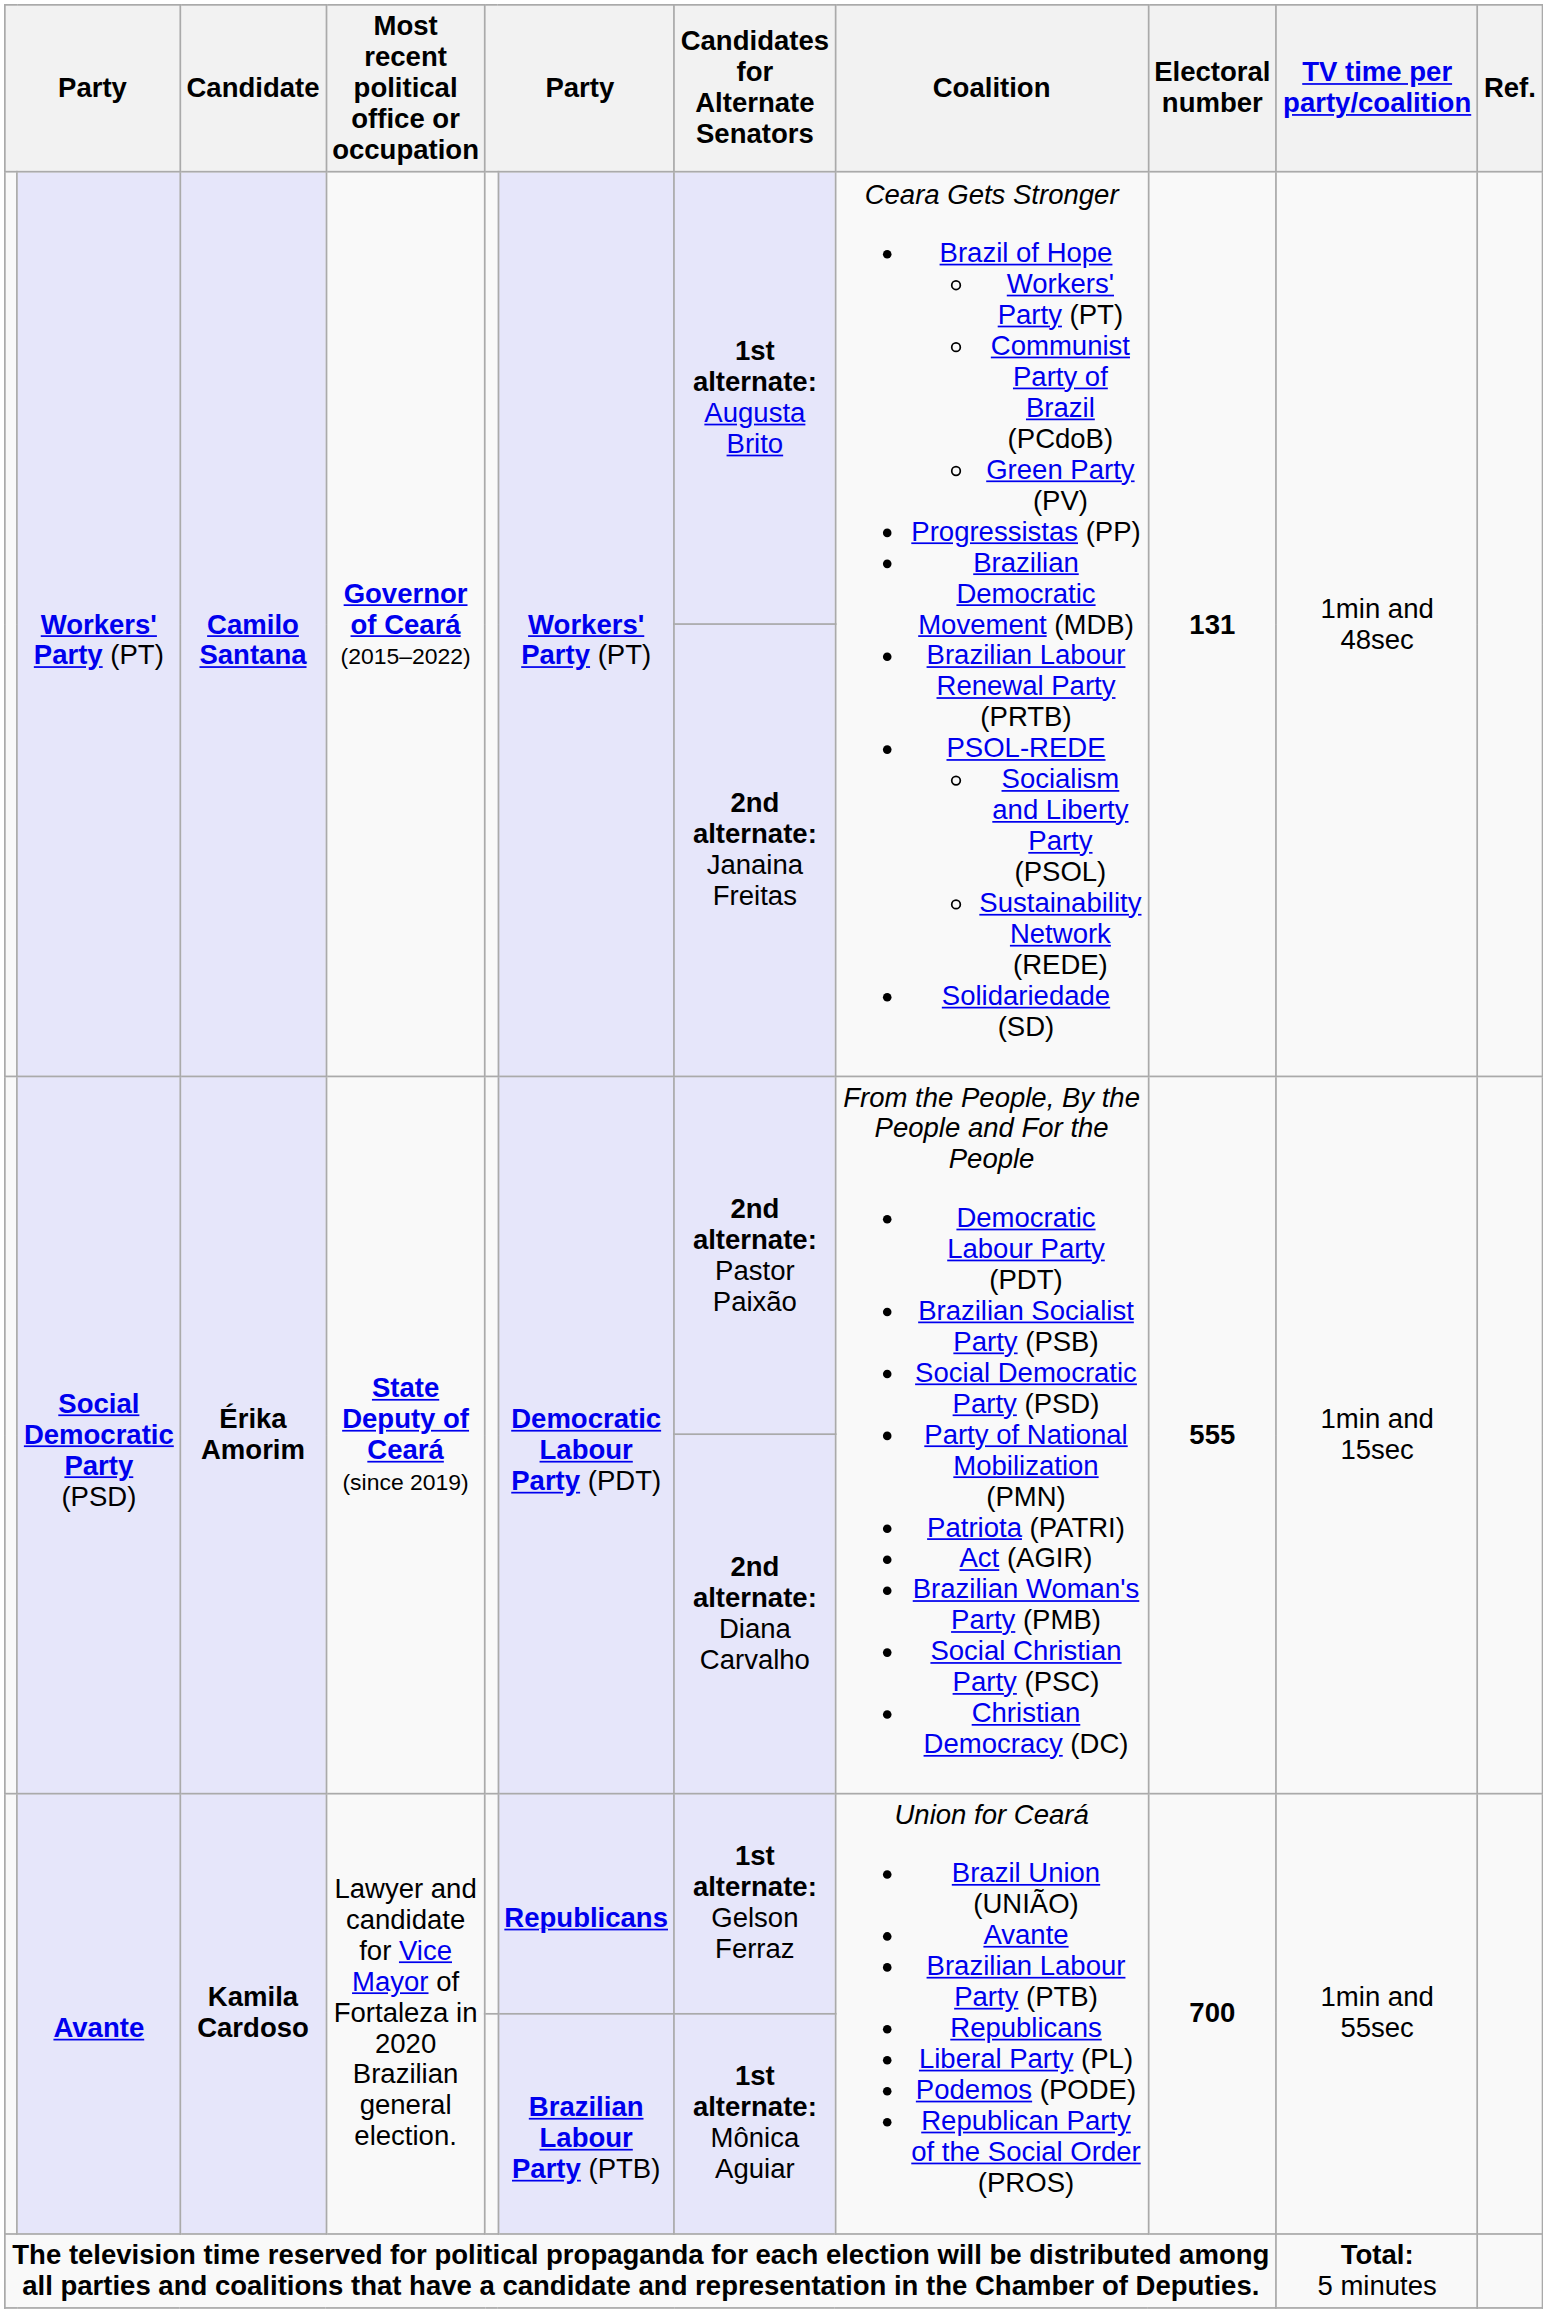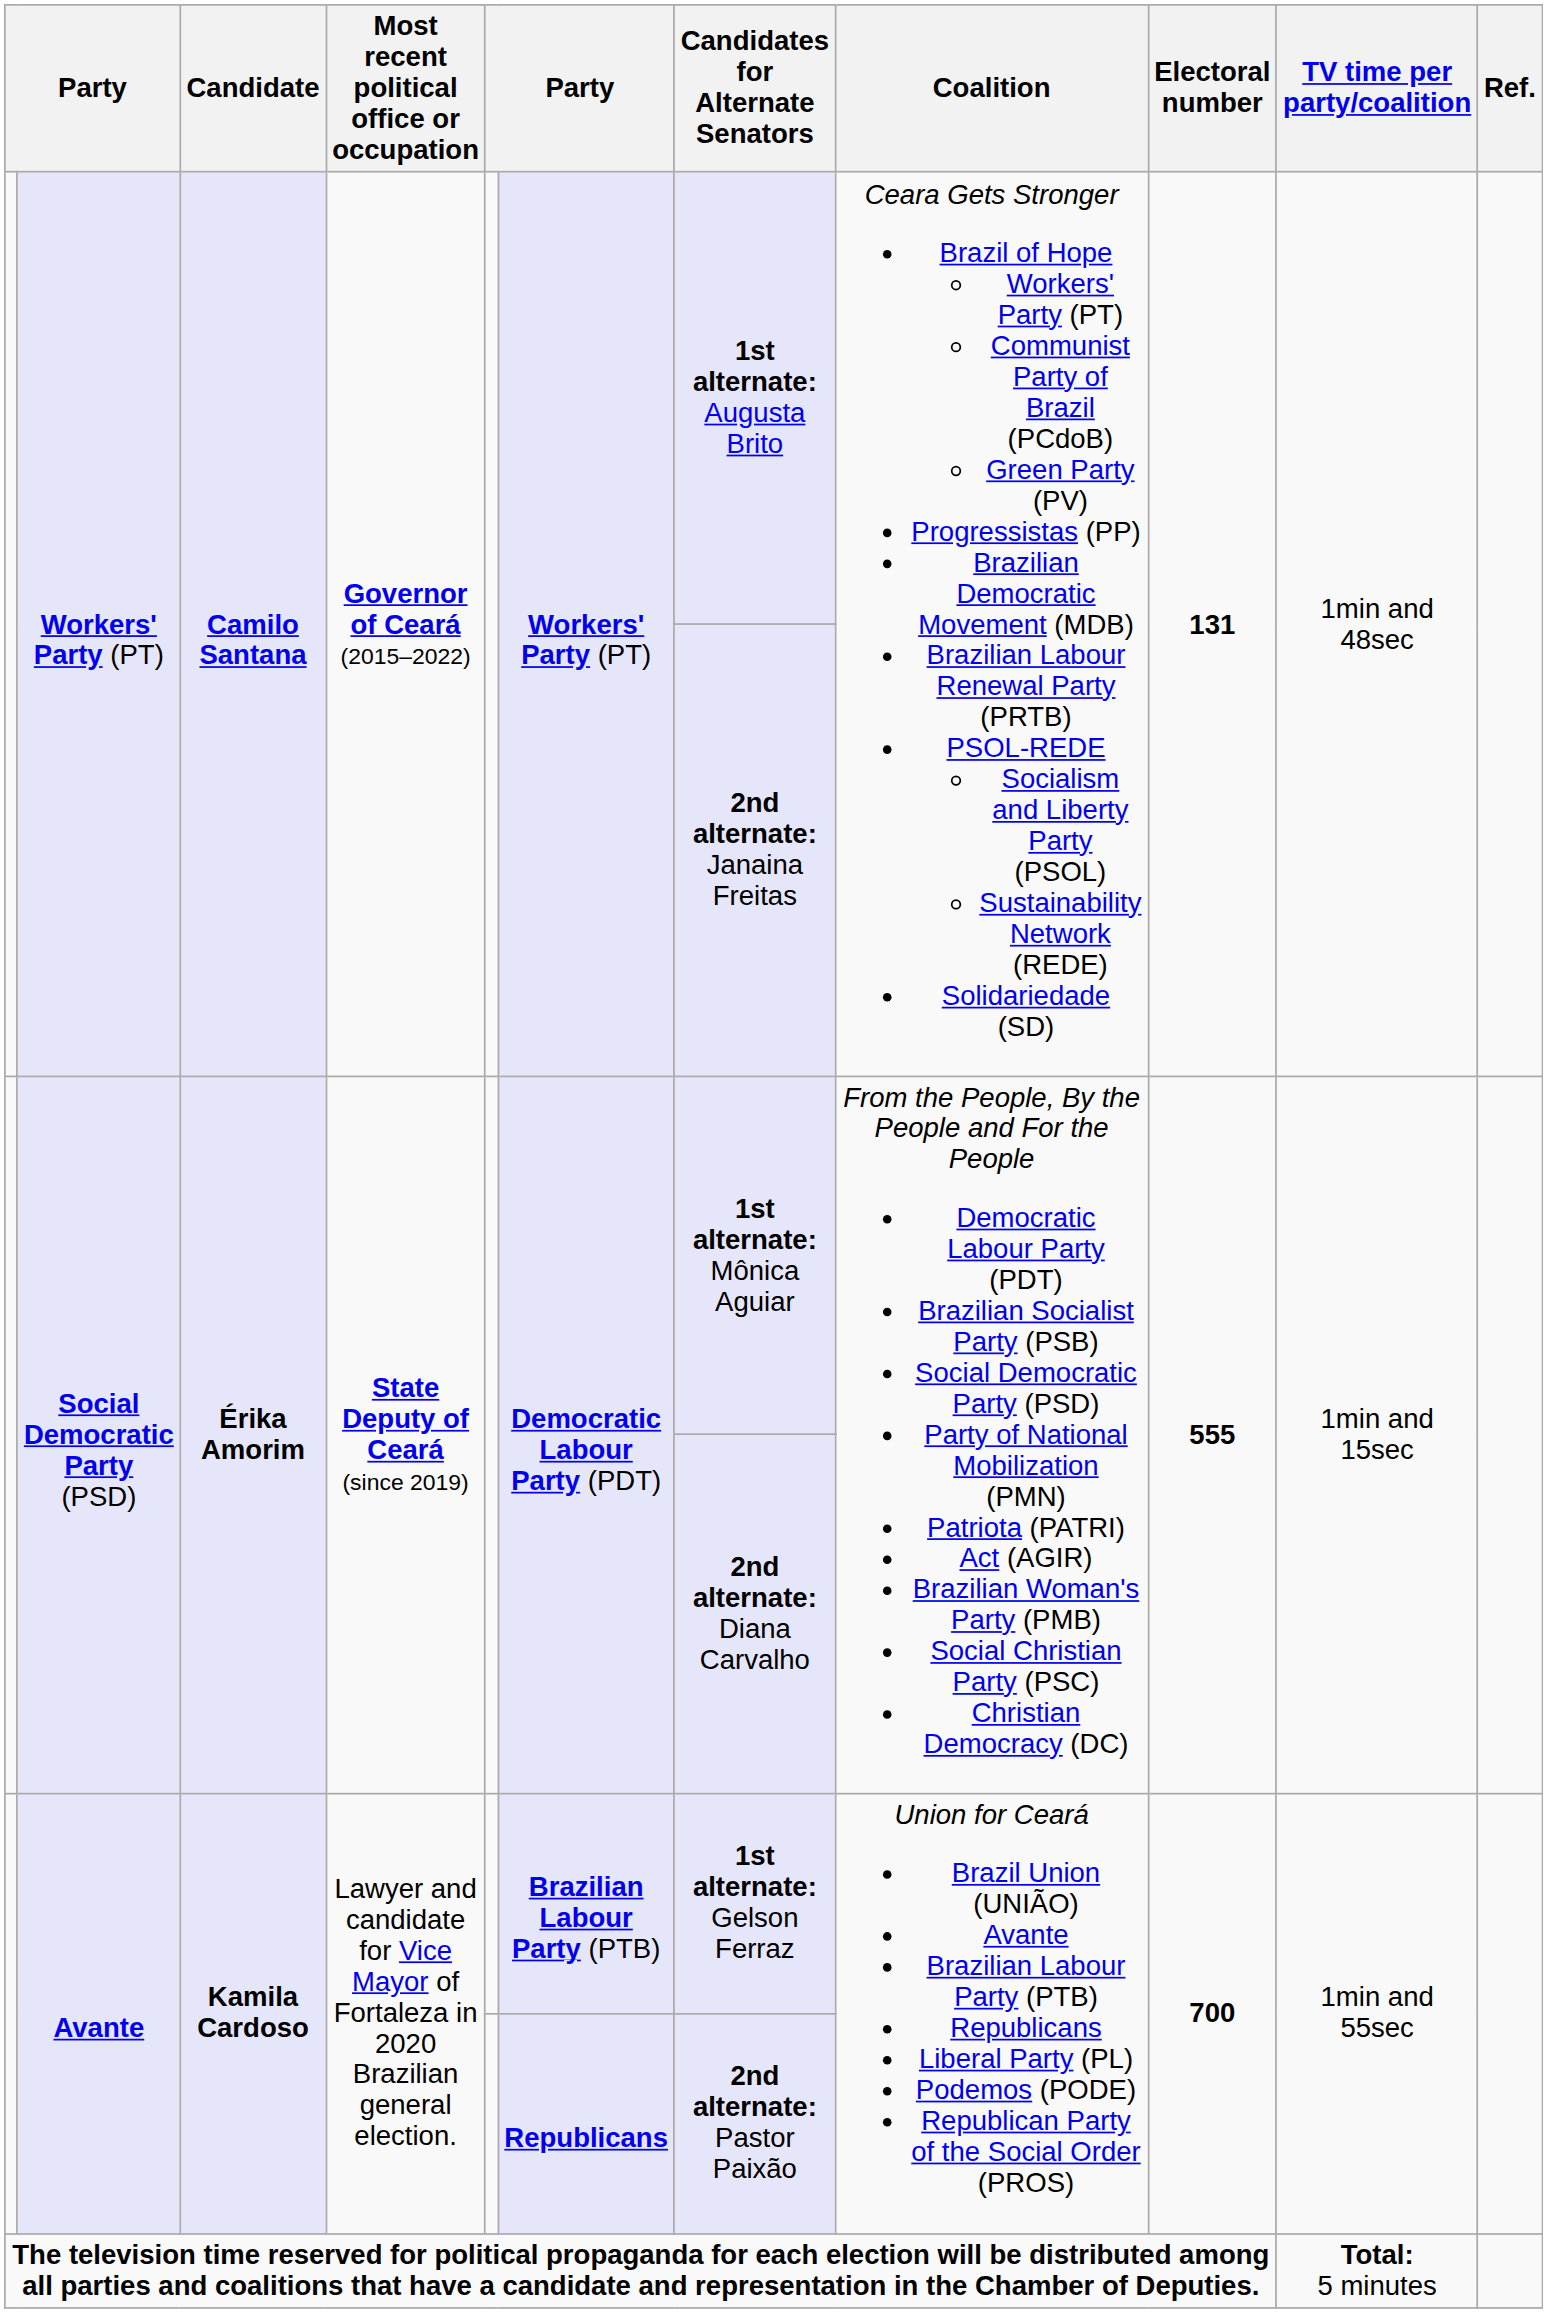(755, 1255) 2nd alternate: Pastor Paixão -> (755, 1255) 1st alternate: Mônica Aguiar
(586, 1918) Republicans -> (586, 1918) Brazilian Labour Party (PTB)
(586, 2138) Brazilian Labour Party (PTB) -> (586, 2138) Republicans
(755, 2122) 1st alternate: Mônica Aguiar -> (755, 2122) 2nd alternate: Pastor Paixão
